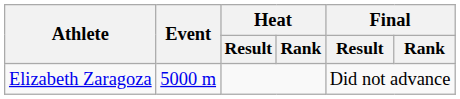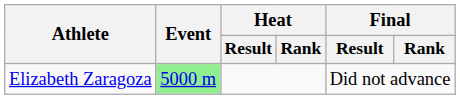(188, 79) no background -> (188, 79) lightgreen background
